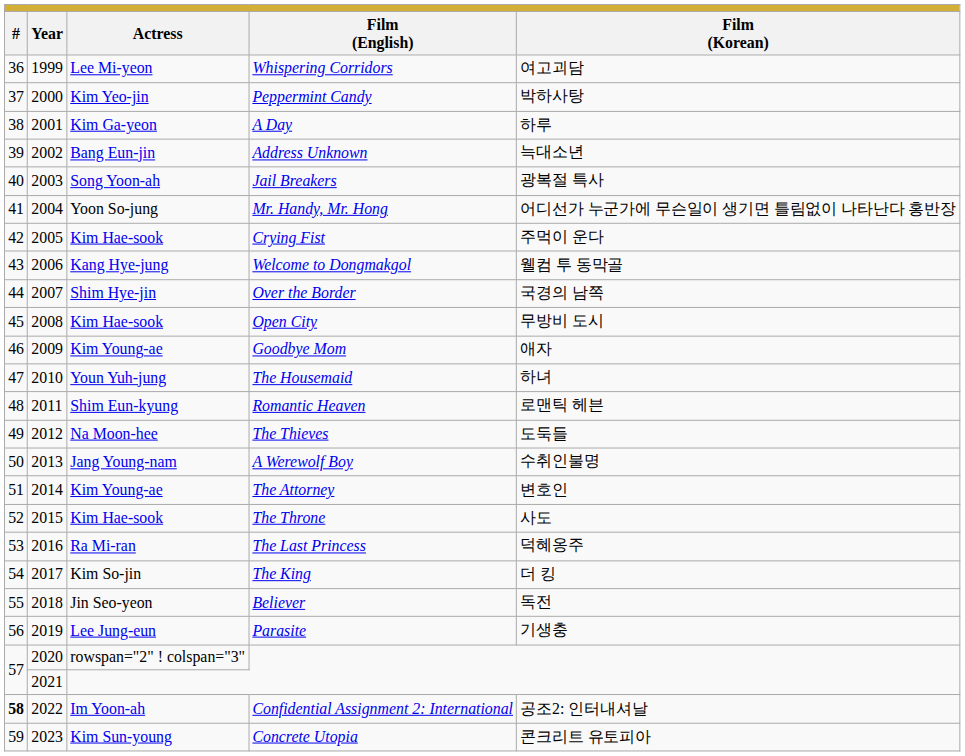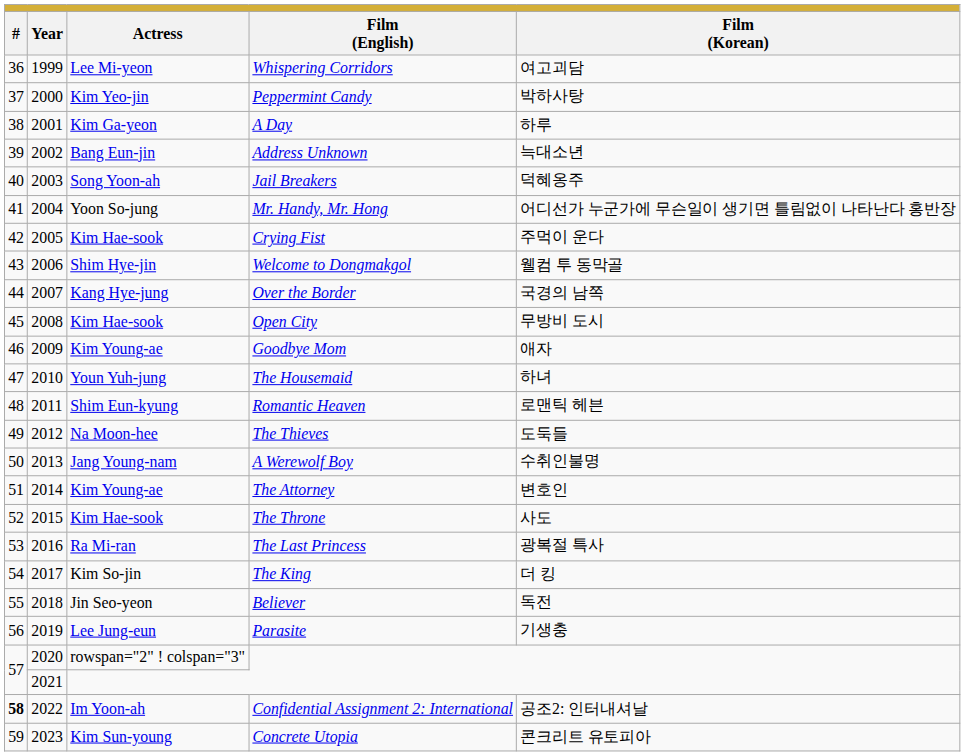(562, 180) 광복절 특사 -> (552, 180) 덕혜옹주
(119, 265) Kang Hye-jung -> (113, 265) Shim Hye-jin
(113, 293) Shim Hye-jin -> (119, 293) Kang Hye-jung
(552, 545) 덕혜옹주 -> (562, 545) 광복절 특사
